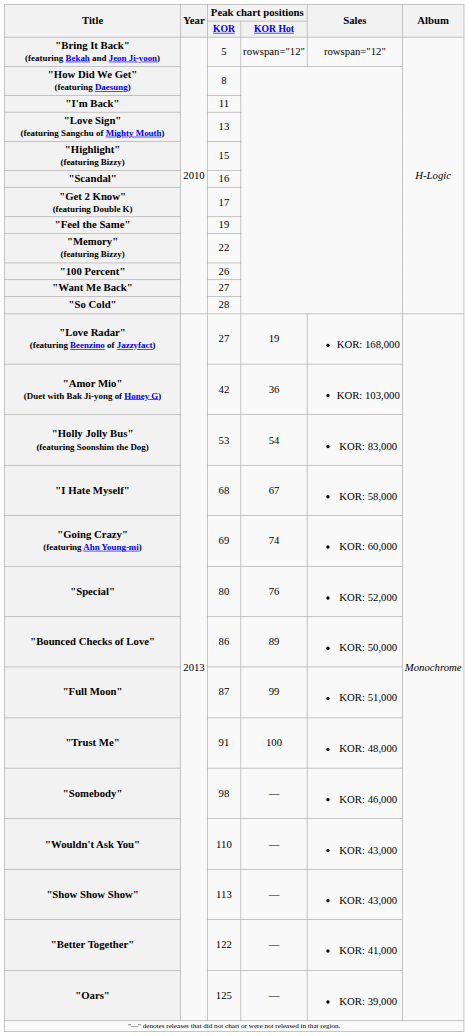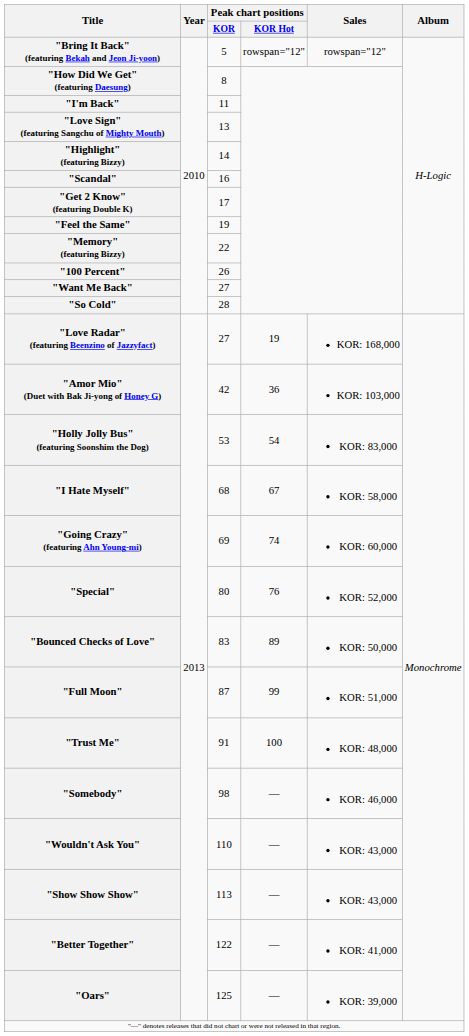(224, 156) 15 -> (224, 156) 14
(224, 642) 86 -> (224, 642) 83
